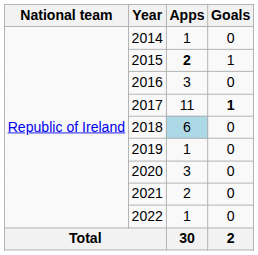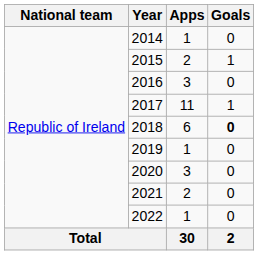(187, 60) bold -> (187, 60) normal
(231, 104) bold -> (231, 104) normal
(187, 127) lightblue background -> (187, 127) no background
(231, 127) normal -> (231, 127) bold
